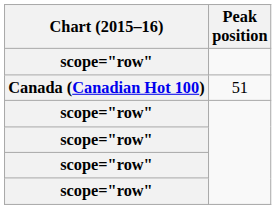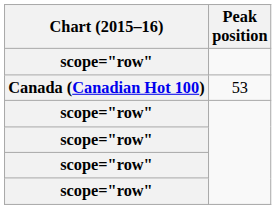(240, 87) 51 -> (240, 87) 53
